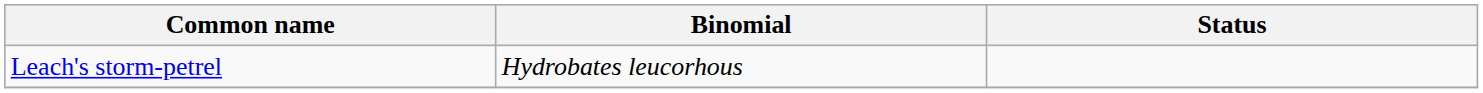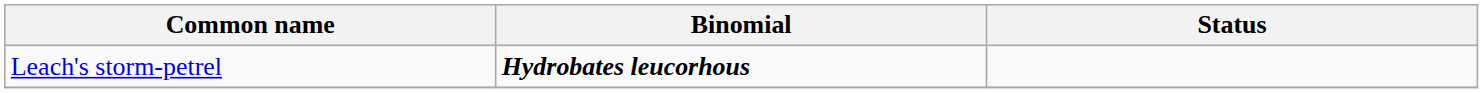(622, 66) normal -> (626, 66) bold
